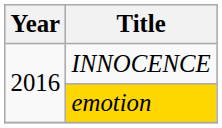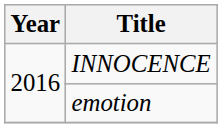(111, 102) gold background -> (111, 102) no background
